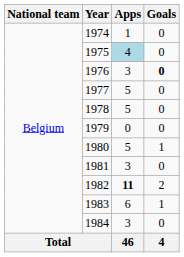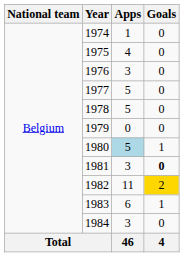(128, 52) lightblue background -> (128, 52) no background
(161, 71) bold -> (161, 71) normal
(128, 147) no background -> (128, 147) lightblue background
(161, 166) normal -> (161, 166) bold
(128, 185) bold -> (128, 185) normal
(161, 185) no background -> (161, 185) gold background
